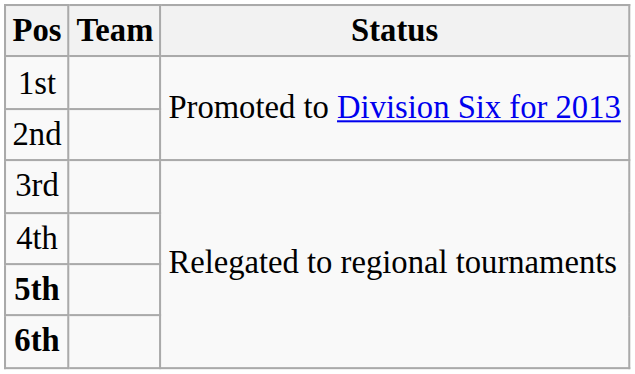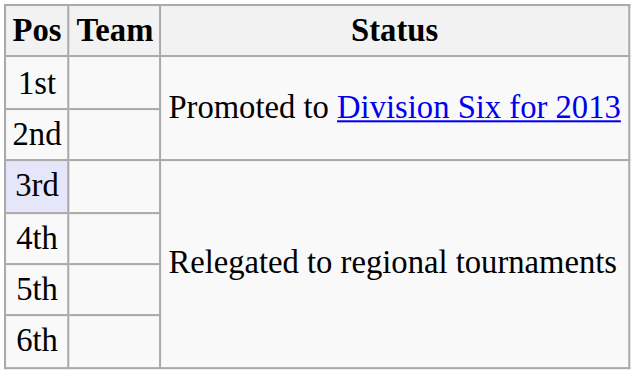(37, 185) no background -> (37, 185) lavender background
(37, 289) bold -> (37, 289) normal
(37, 340) bold -> (37, 340) normal
